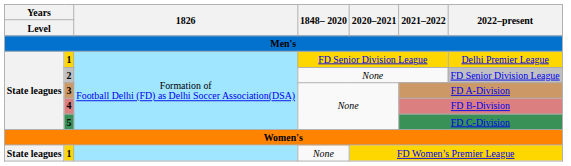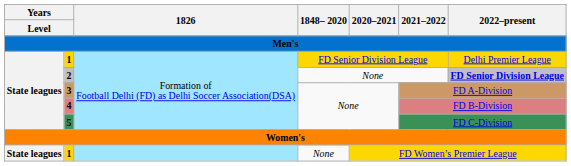(505, 75) normal -> (507, 75) bold
